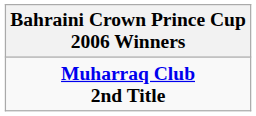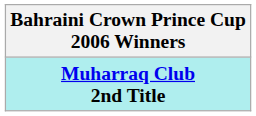(128, 83) no background -> (128, 83) paleturquoise background
